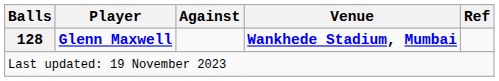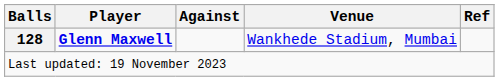(352, 40) bold -> (352, 40) normal
